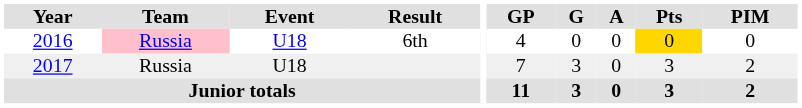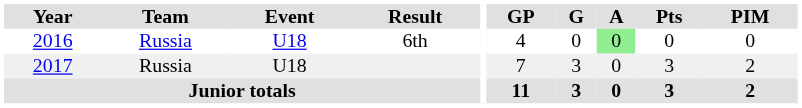(165, 41) pink background -> (165, 41) no background
(616, 41) no background -> (616, 41) lightgreen background
(669, 41) gold background -> (669, 41) no background
